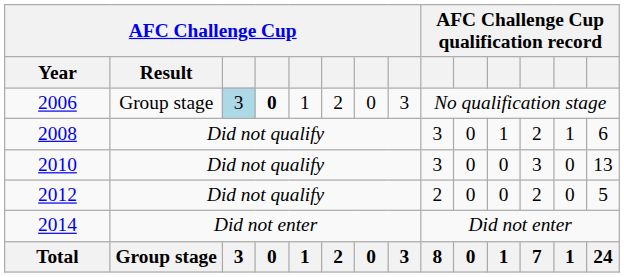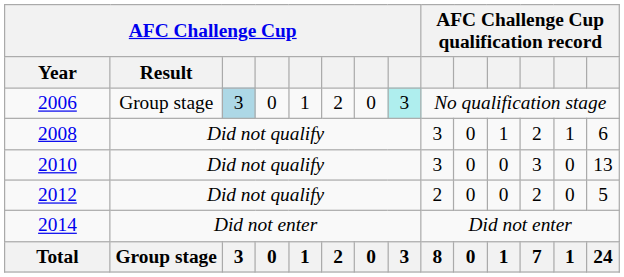(272, 103) bold -> (272, 103) normal
(404, 103) no background -> (404, 103) paleturquoise background
